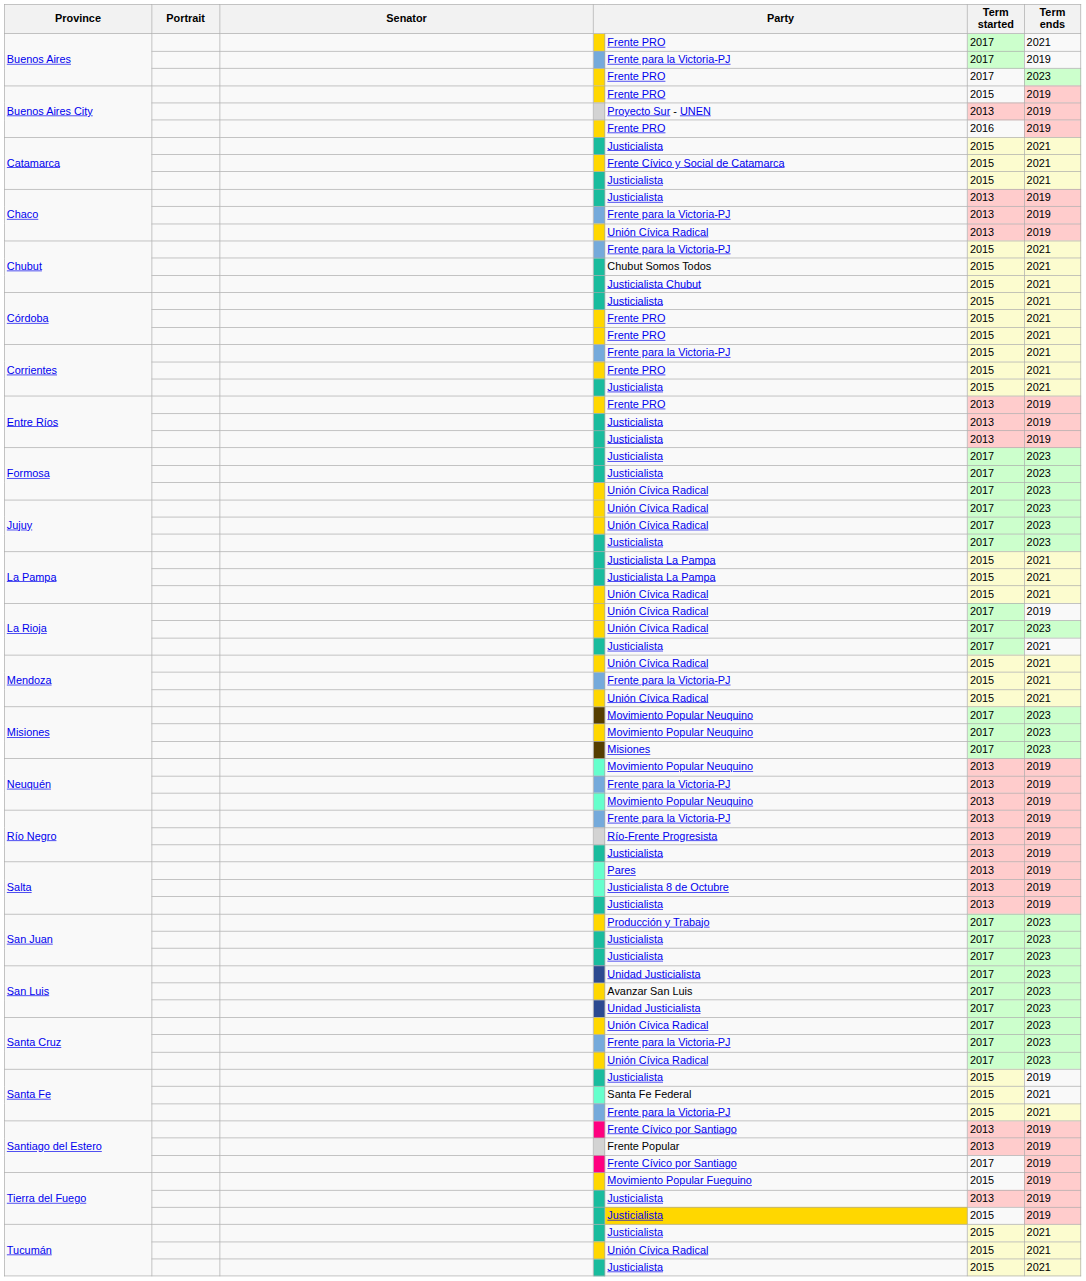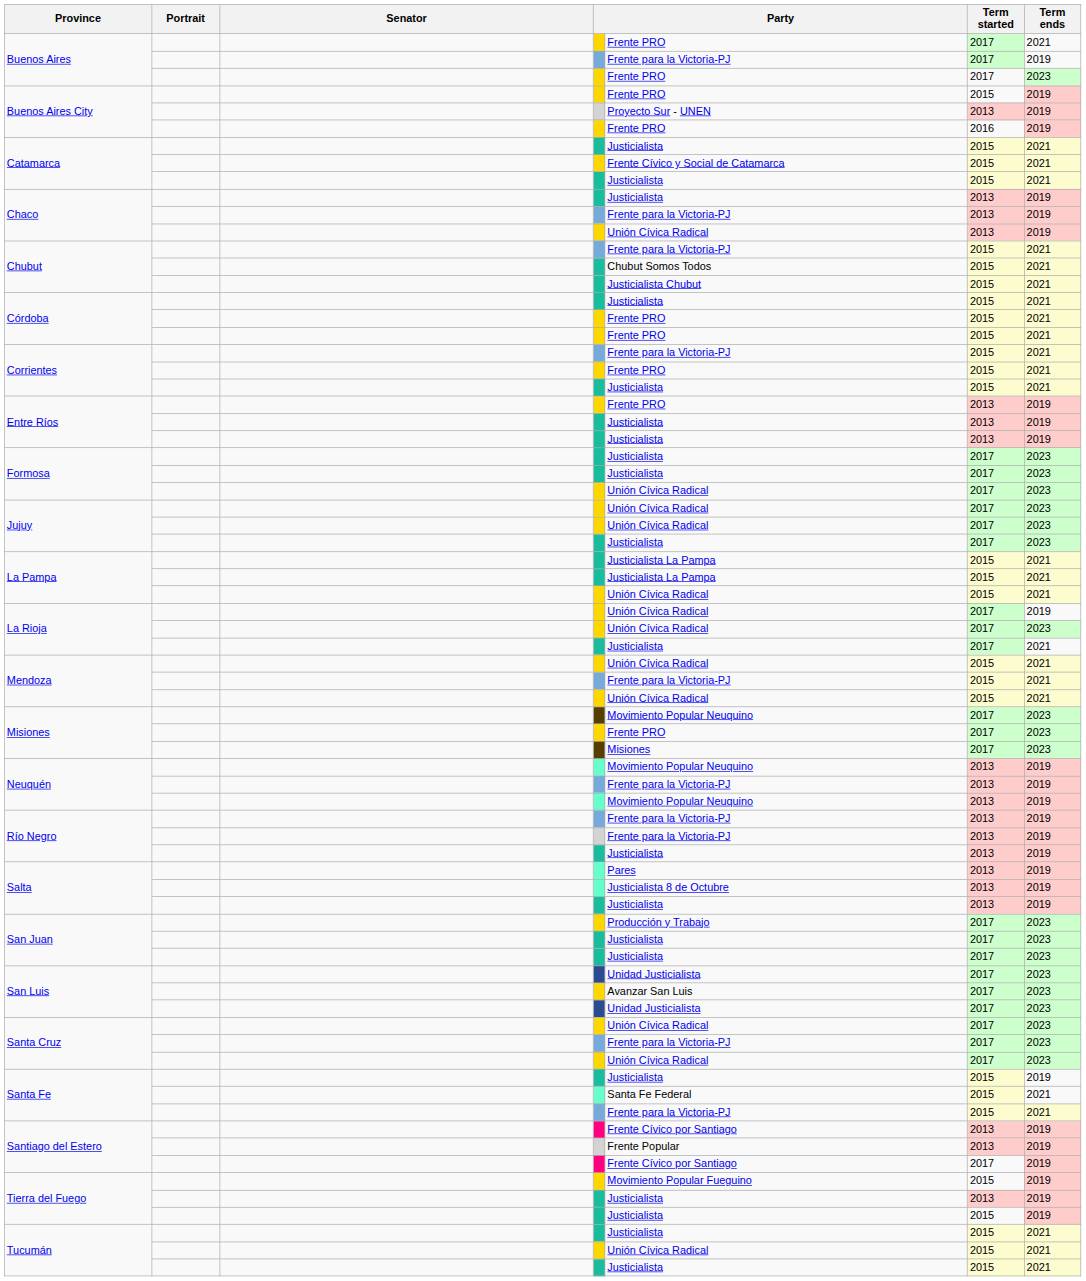(680, 732) Movimiento Popular Neuquino -> (636, 732) Frente PRO
(662, 836) Río-Frente Progresista -> (669, 836) Frente para la Victoria-PJ
(635, 1215) gold background -> (635, 1215) no background
